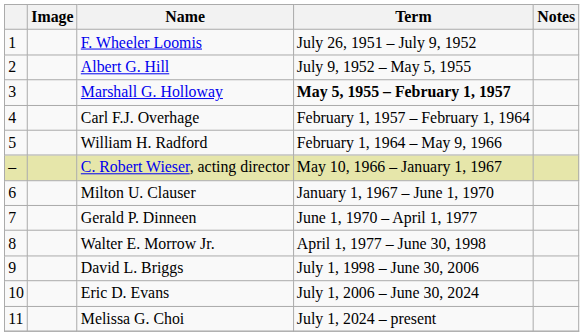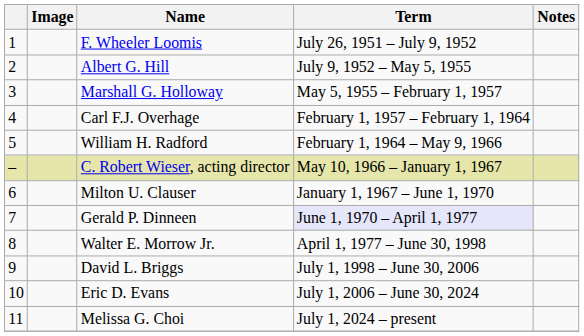(404, 92) bold -> (399, 92) normal
(387, 218) no background -> (387, 218) lavender background
